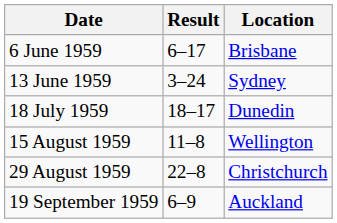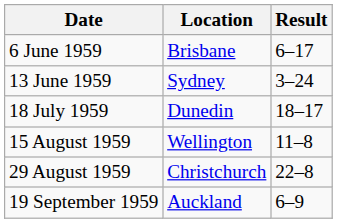columns swapped: (278, 19) <-> (193, 19)
